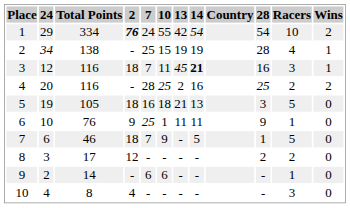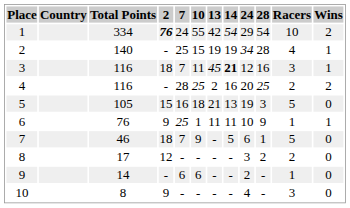columns swapped: (230, 14) <-> (46, 14)
(89, 50) 138 -> (123, 50) 140
(132, 103) 18 -> (166, 103) 15
(328, 121) 0 -> (328, 121) 1
(132, 192) 4 -> (166, 192) 9
